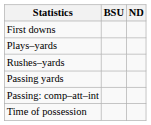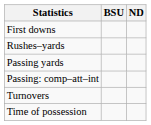- row: (32, 46)
+ row: (28, 95)
